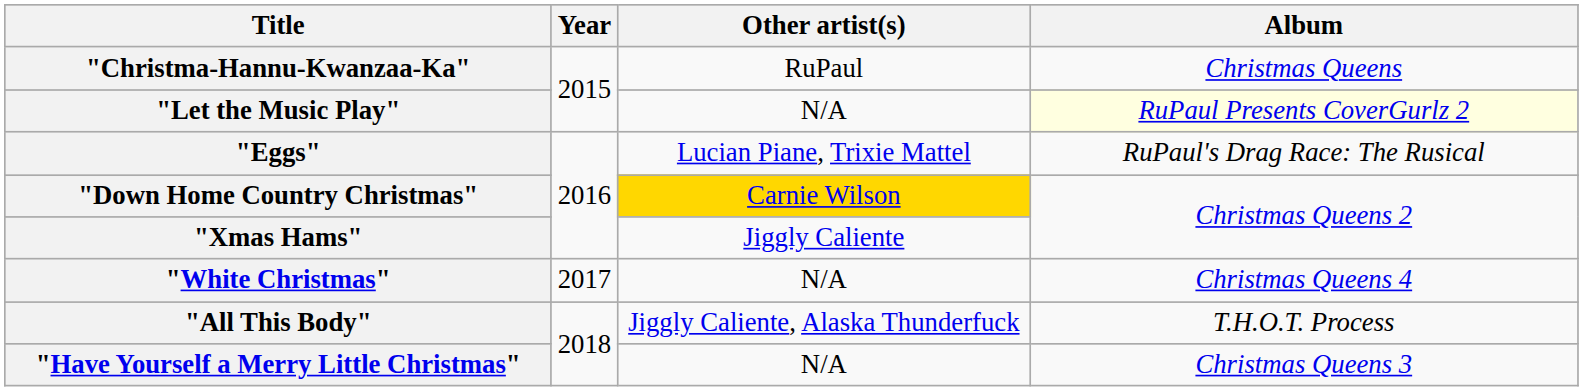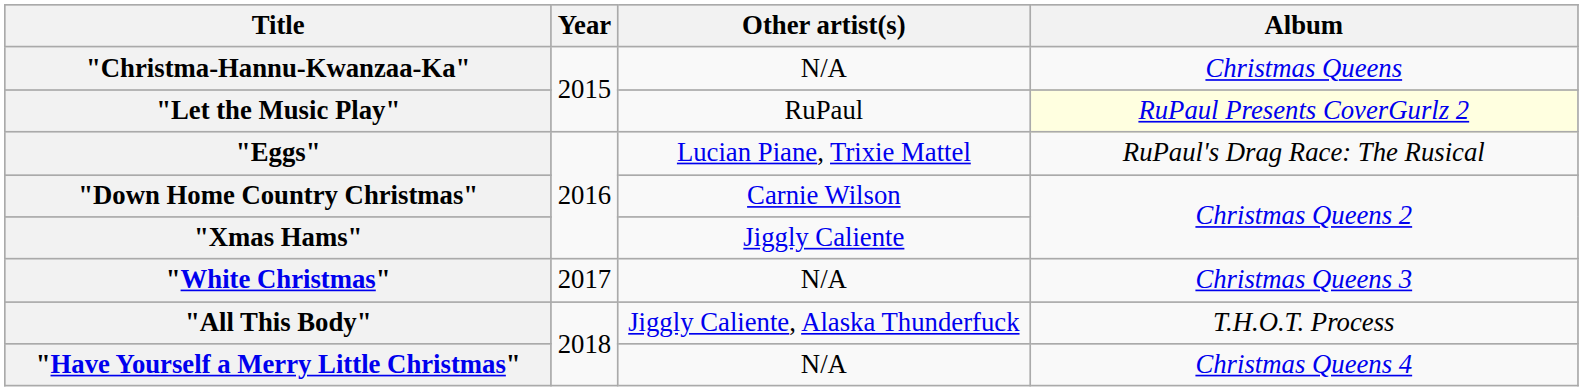(824, 68) RuPaul -> (824, 68) N/A
(824, 110) N/A -> (824, 110) RuPaul
(824, 195) gold background -> (824, 195) no background
(1304, 279) Christmas Queens 4 -> (1304, 279) Christmas Queens 3
(1304, 364) Christmas Queens 3 -> (1304, 364) Christmas Queens 4
